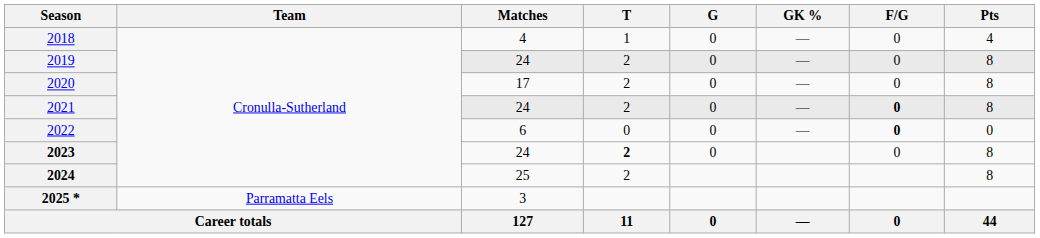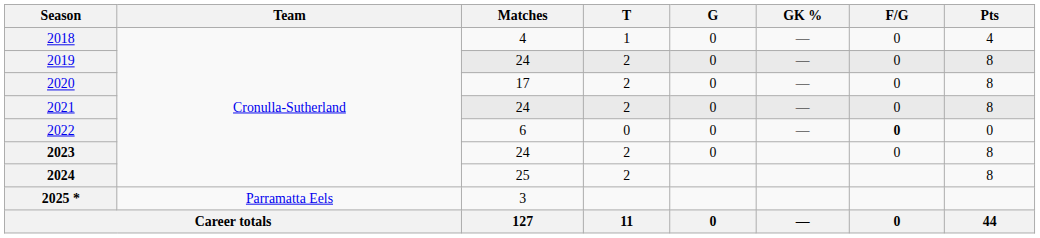(897, 107) bold -> (897, 107) normal
(627, 153) bold -> (627, 153) normal
